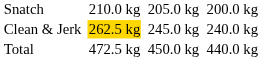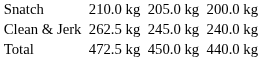(115, 29) gold background -> (115, 29) no background
